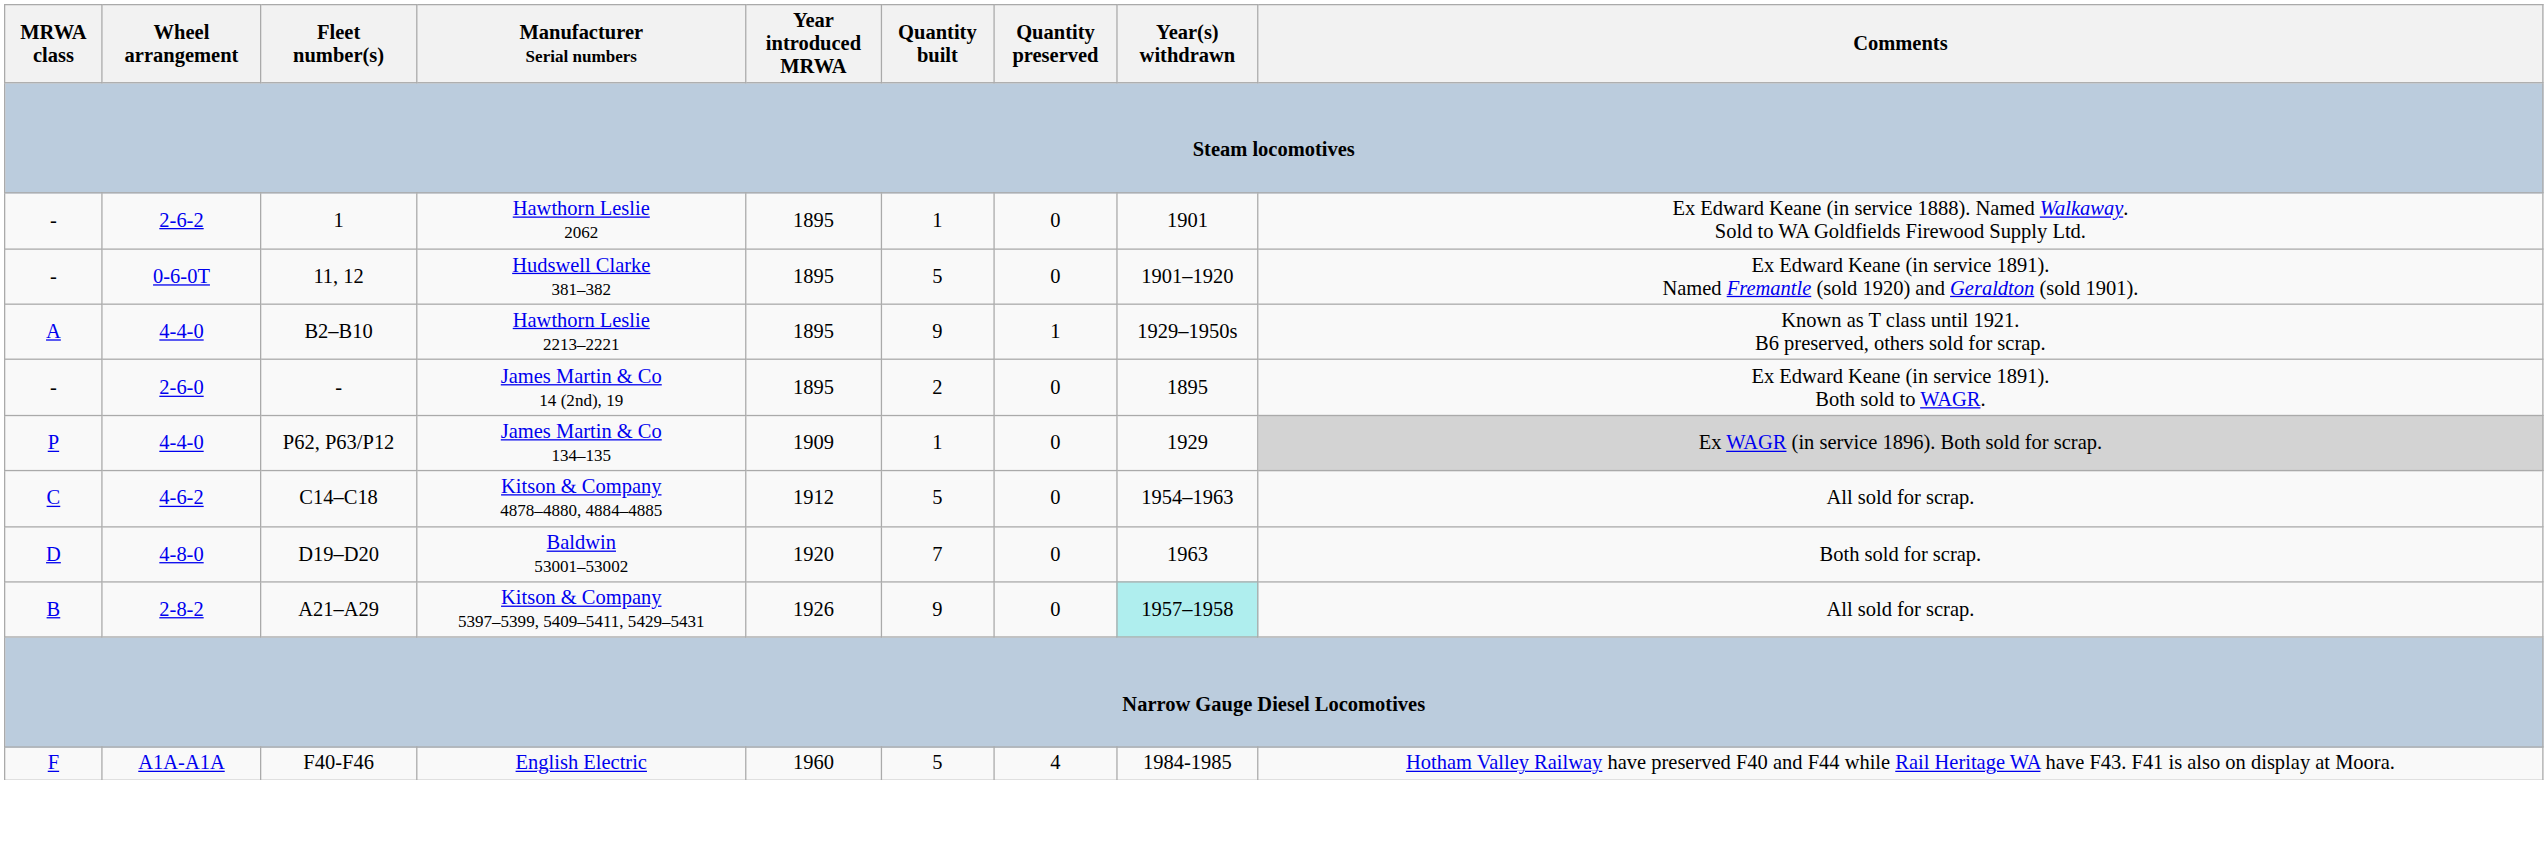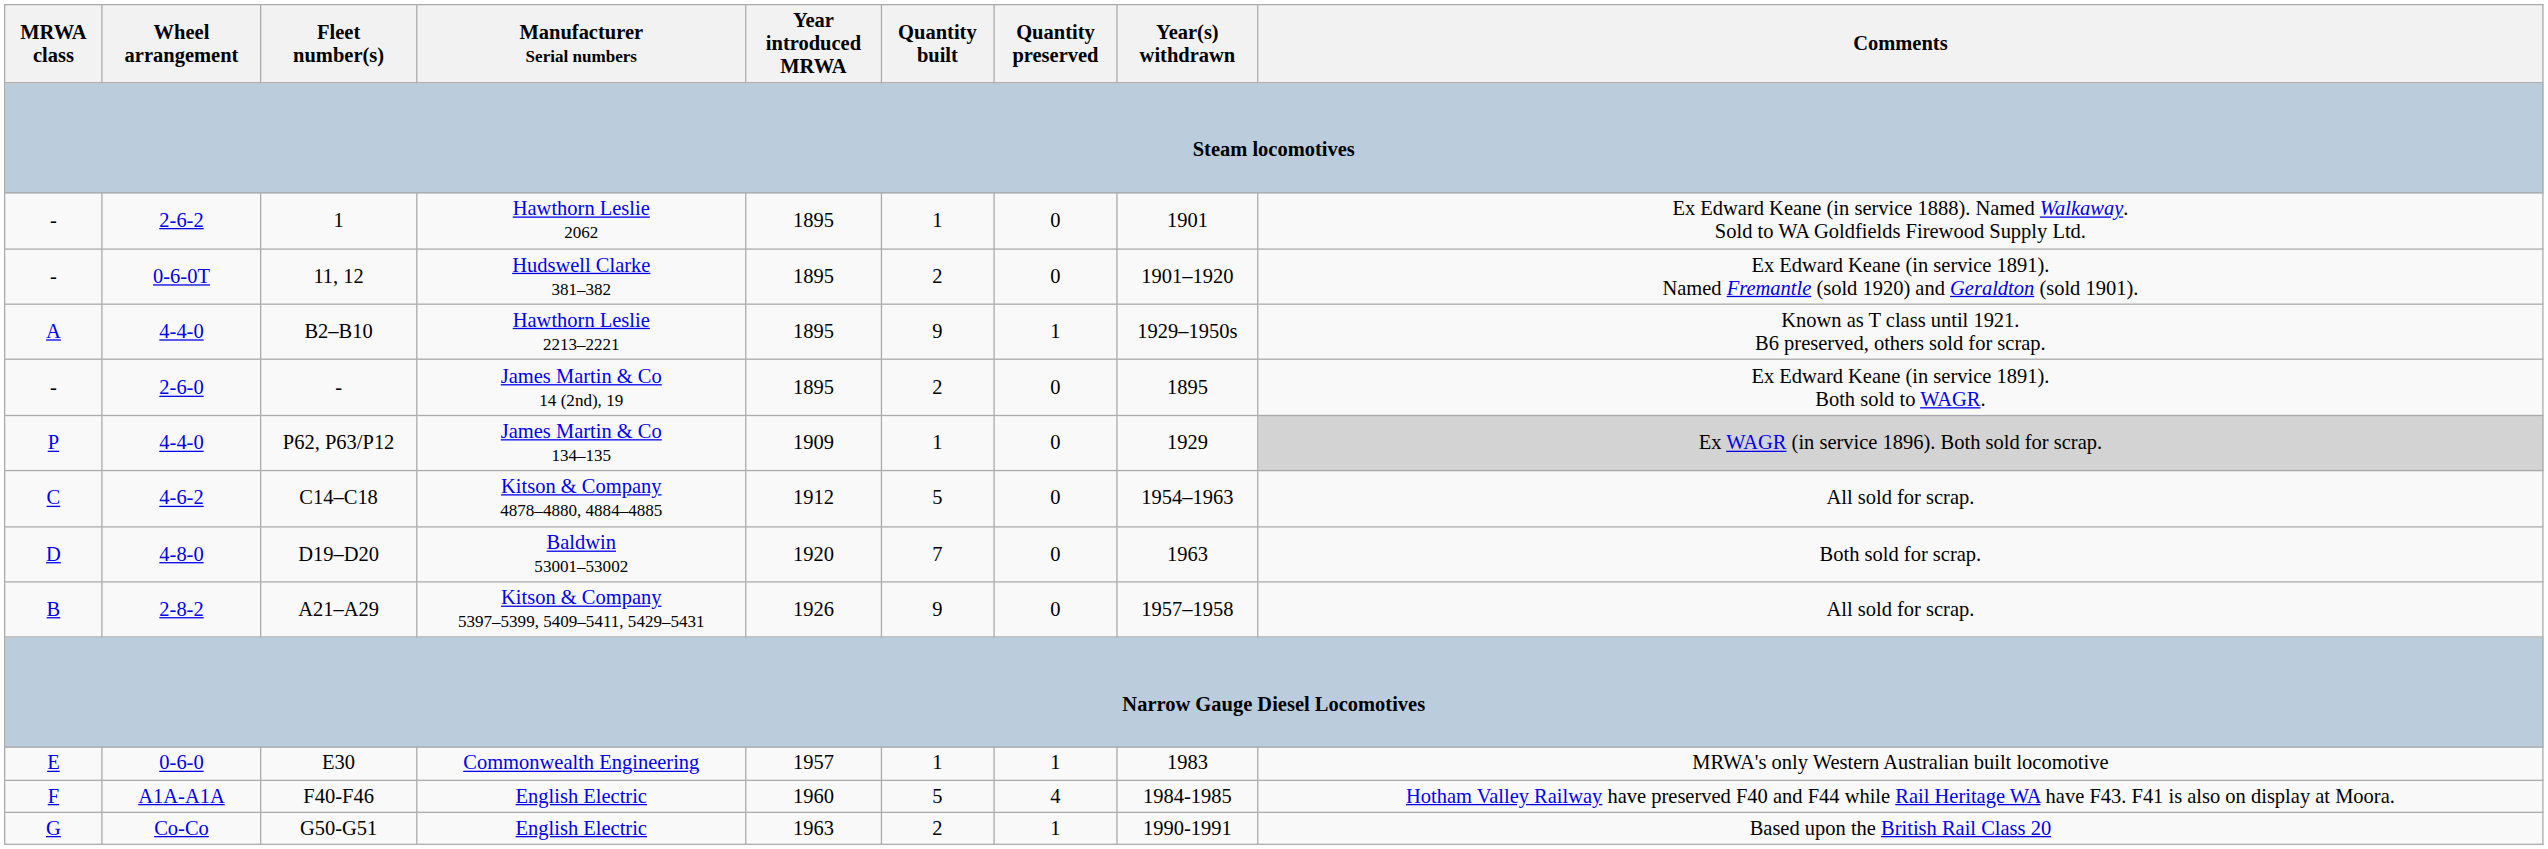(937, 276) 5 -> (937, 276) 2
(1187, 609) paleturquoise background -> (1187, 609) no background
+ row: (339, 763)
+ row: (339, 828)
